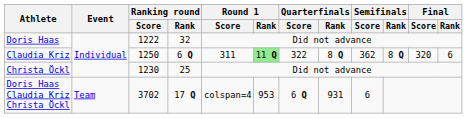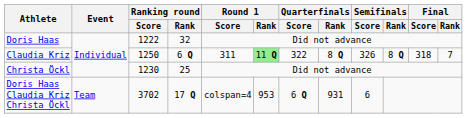(367, 55) 362 -> (367, 55) 326
(423, 55) 320 -> (423, 55) 318
(450, 55) 6 -> (450, 55) 7
